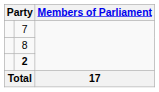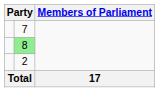(25, 45) no background -> (25, 45) lightgreen background
(25, 62) bold -> (25, 62) normal
